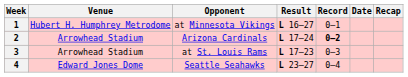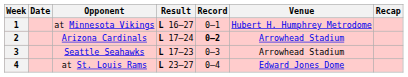columns swapped: (362, 11) <-> (100, 11)
(225, 52) at St. Louis Rams -> (104, 52) Seattle Seahawks
(225, 65) Seattle Seahawks -> (104, 65) at St. Louis Rams
